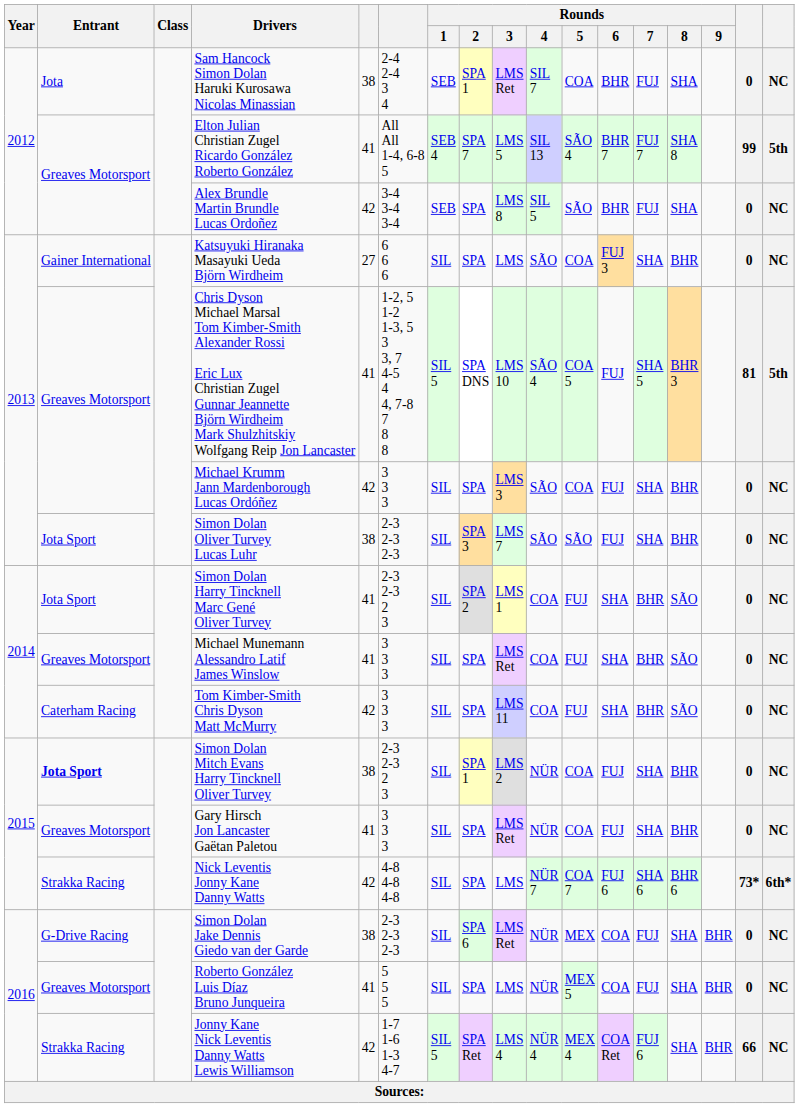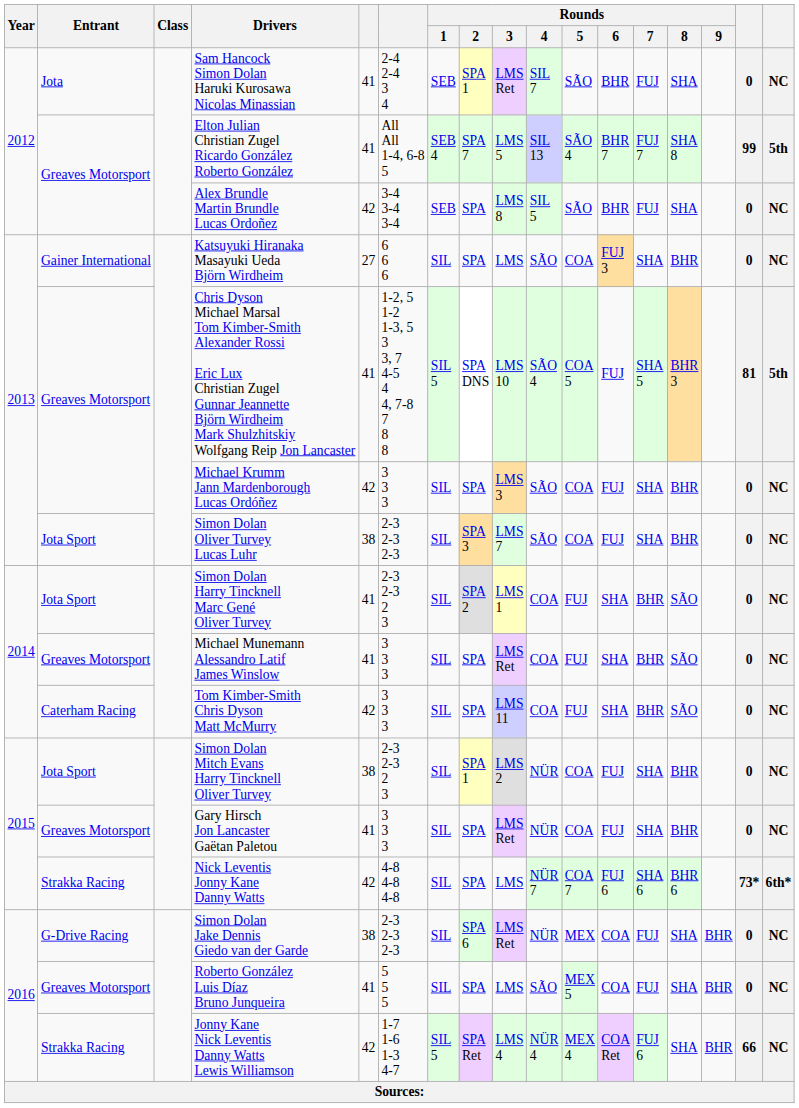(368, 81) 38 -> (368, 81) 41
(579, 81) COA -> (578, 81) SÃO
(578, 539) SÃO -> (579, 539) COA
(71, 771) bold -> (68, 771) normal
(544, 987) NÜR -> (543, 987) SÃO
